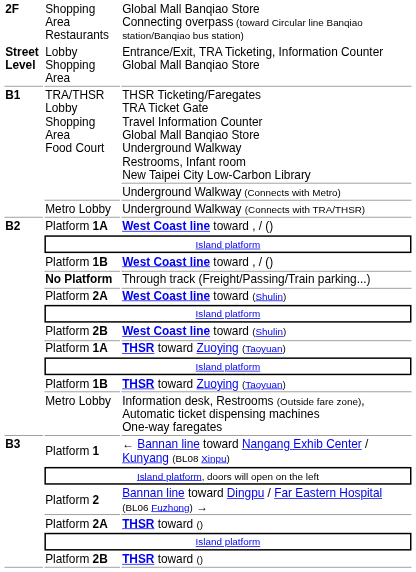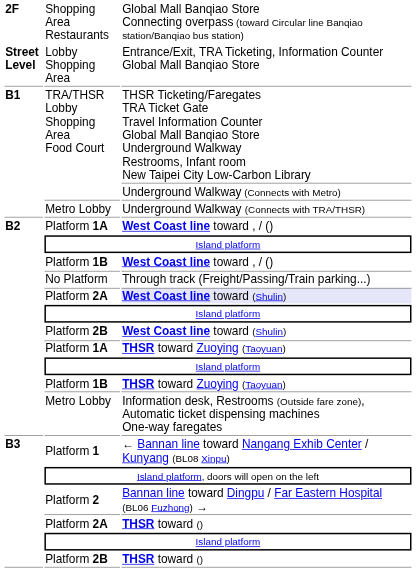(79, 279) bold -> (76, 279) normal
(204, 296) no background -> (204, 296) lavender background
